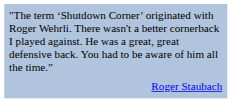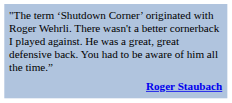(187, 86) normal -> (184, 86) bold
